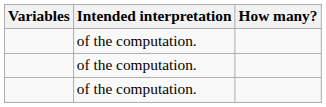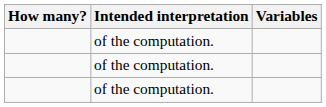columns swapped: (39, 16) <-> (278, 16)
